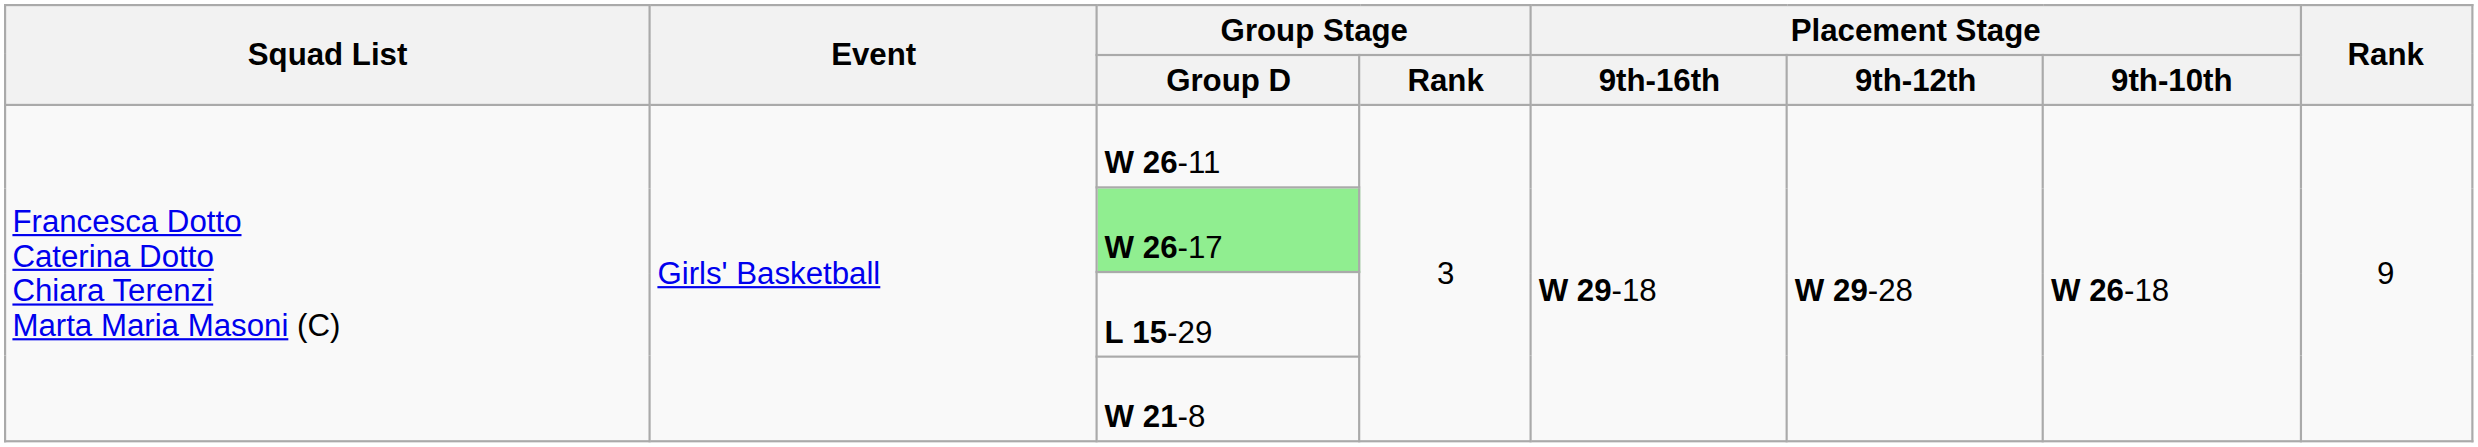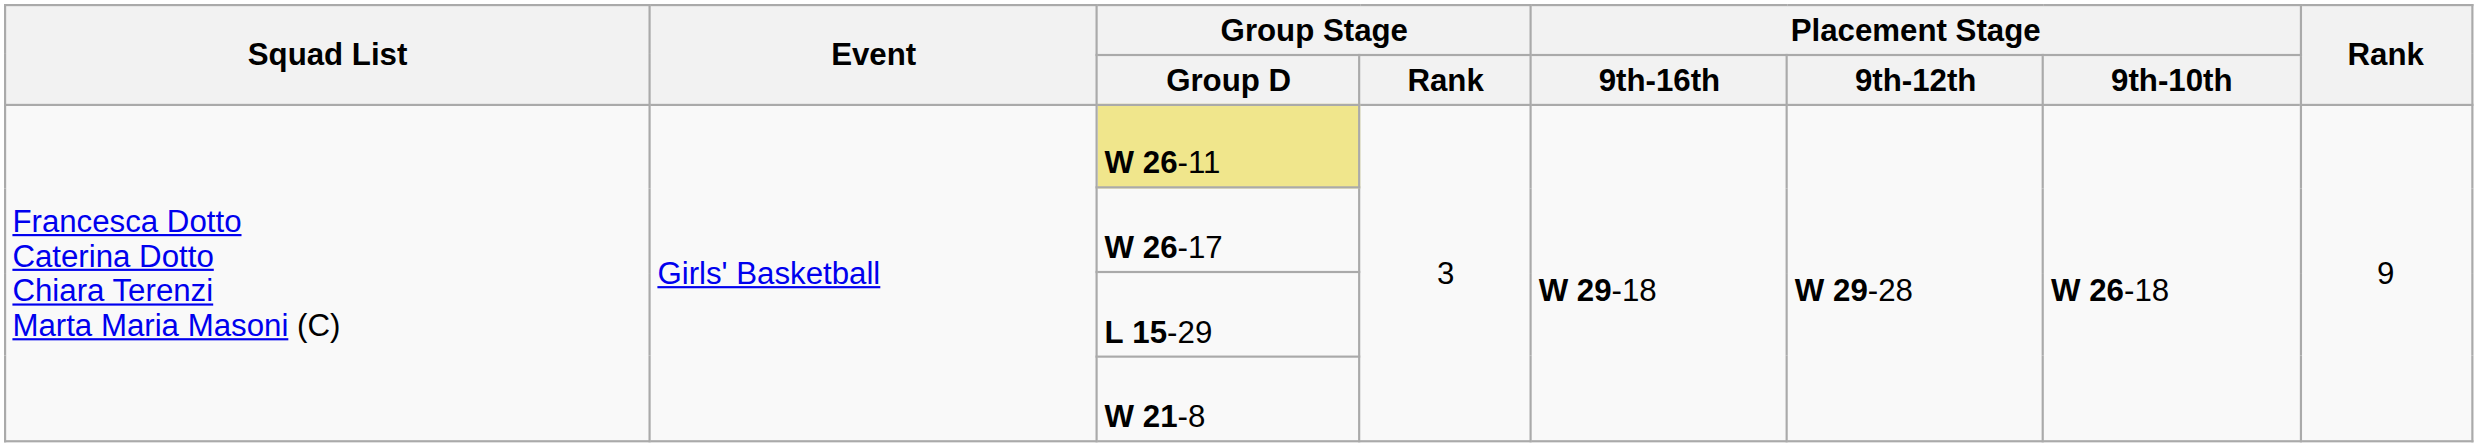(1162, 164) no background -> (1162, 164) khaki background
(1164, 248) lightgreen background -> (1164, 248) no background
